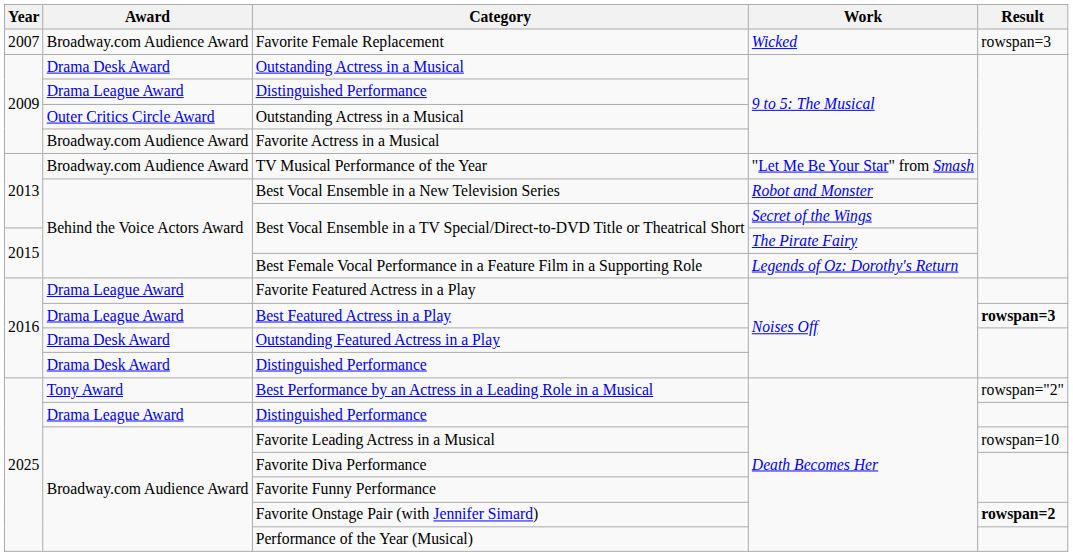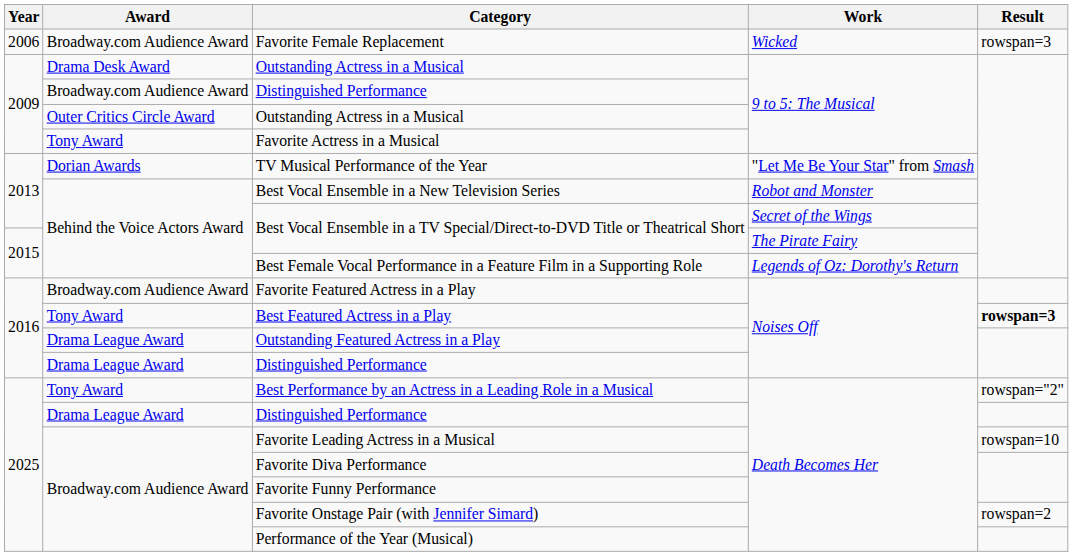(24, 41) 2007 -> (24, 41) 2006
(115, 91) Drama League Award -> (148, 91) Broadway.com Audience Award
(148, 141) Broadway.com Audience Award -> (85, 141) Tony Award
(148, 166) Broadway.com Audience Award -> (94, 166) Dorian Awards
(115, 290) Drama League Award -> (148, 290) Broadway.com Audience Award
(115, 315) Drama League Award -> (85, 315) Tony Award
(108, 340) Drama Desk Award -> (115, 340) Drama League Award
(108, 365) Drama Desk Award -> (115, 365) Drama League Award
(1018, 514) bold -> (1016, 514) normal
